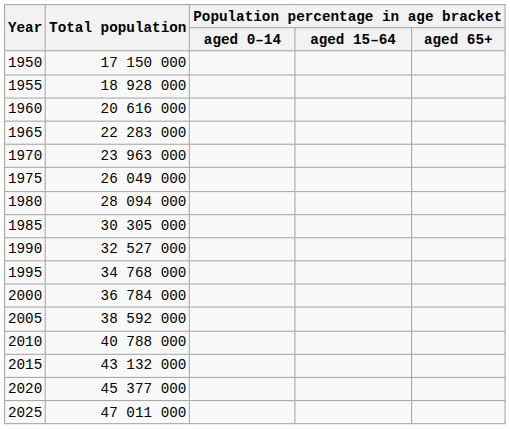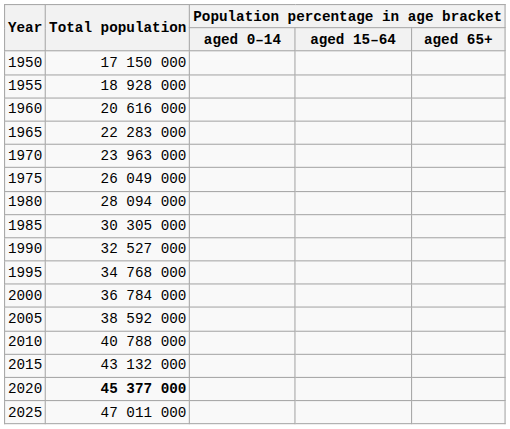(144, 389) normal -> (144, 389) bold
